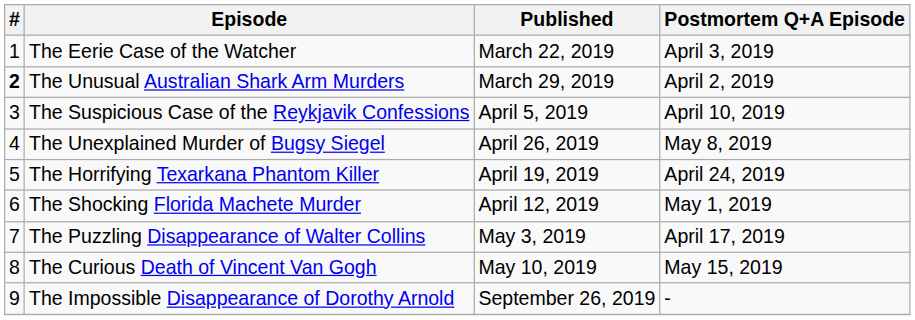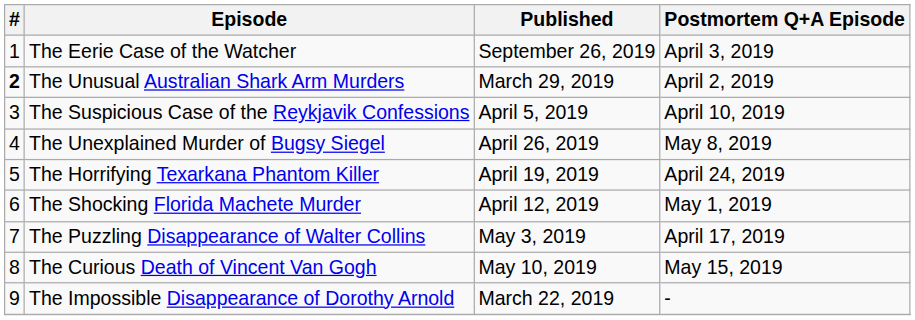(546, 50) March 22, 2019 -> (567, 50) September 26, 2019
(567, 298) September 26, 2019 -> (546, 298) March 22, 2019
